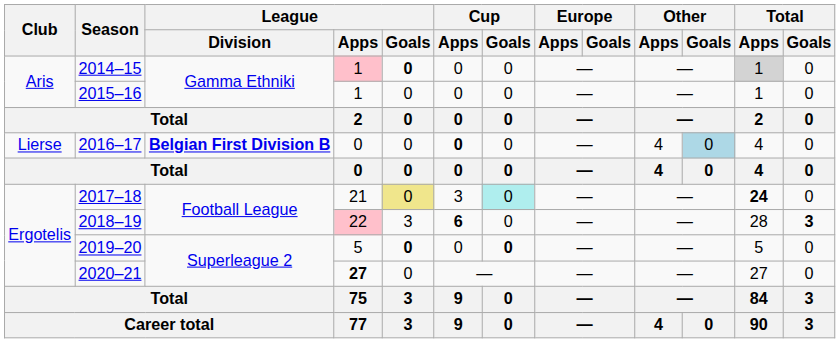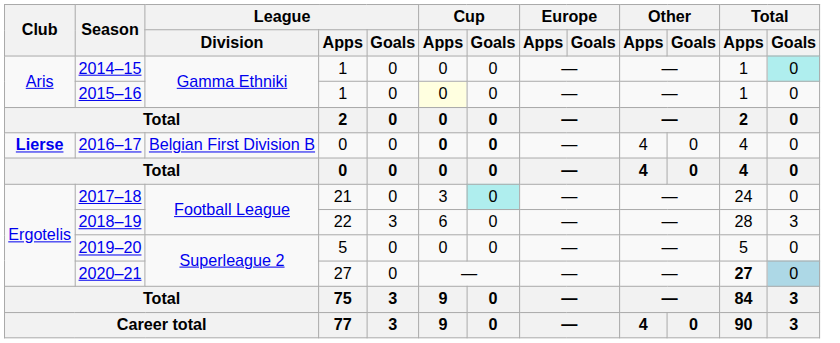(358, 68) pink background -> (343, 68) no background
(408, 68) bold -> (393, 68) normal
(759, 68) lightgrey background -> (744, 68) no background
(809, 68) no background -> (794, 68) paleturquoise background
(458, 94) no background -> (443, 94) lightyellow background
(40, 145) normal -> (40, 145) bold
(240, 145) bold -> (232, 145) normal
(508, 145) normal -> (493, 145) bold
(709, 145) lightblue background -> (693, 145) no background
(408, 196) khaki background -> (393, 196) no background
(759, 196) bold -> (744, 196) normal
(358, 222) pink background -> (343, 222) no background
(458, 222) bold -> (443, 222) normal
(809, 222) bold -> (794, 222) normal
(408, 247) bold -> (393, 247) normal
(508, 247) bold -> (493, 247) normal
(358, 273) bold -> (343, 273) normal
(759, 273) normal -> (744, 273) bold
(809, 273) no background -> (794, 273) lightblue background
